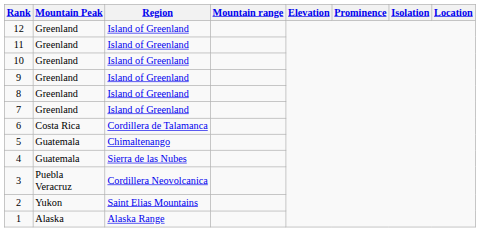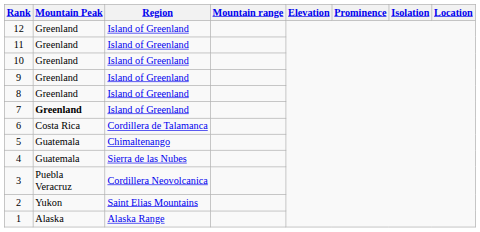(57, 110) normal -> (59, 110) bold
